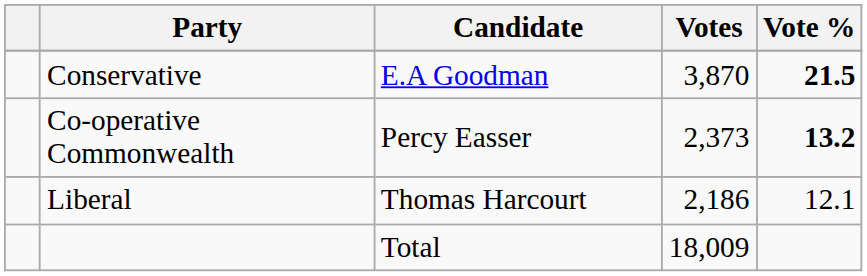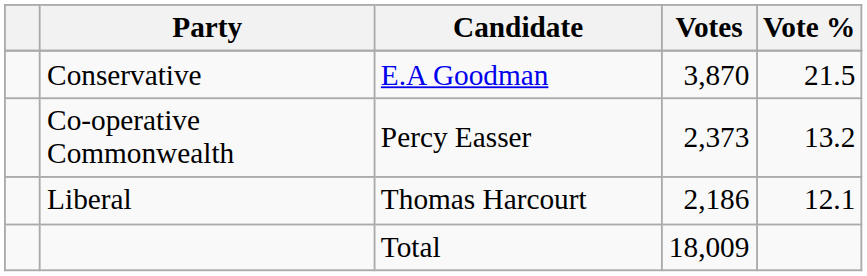(830, 74) bold -> (830, 74) normal
(830, 137) bold -> (830, 137) normal
